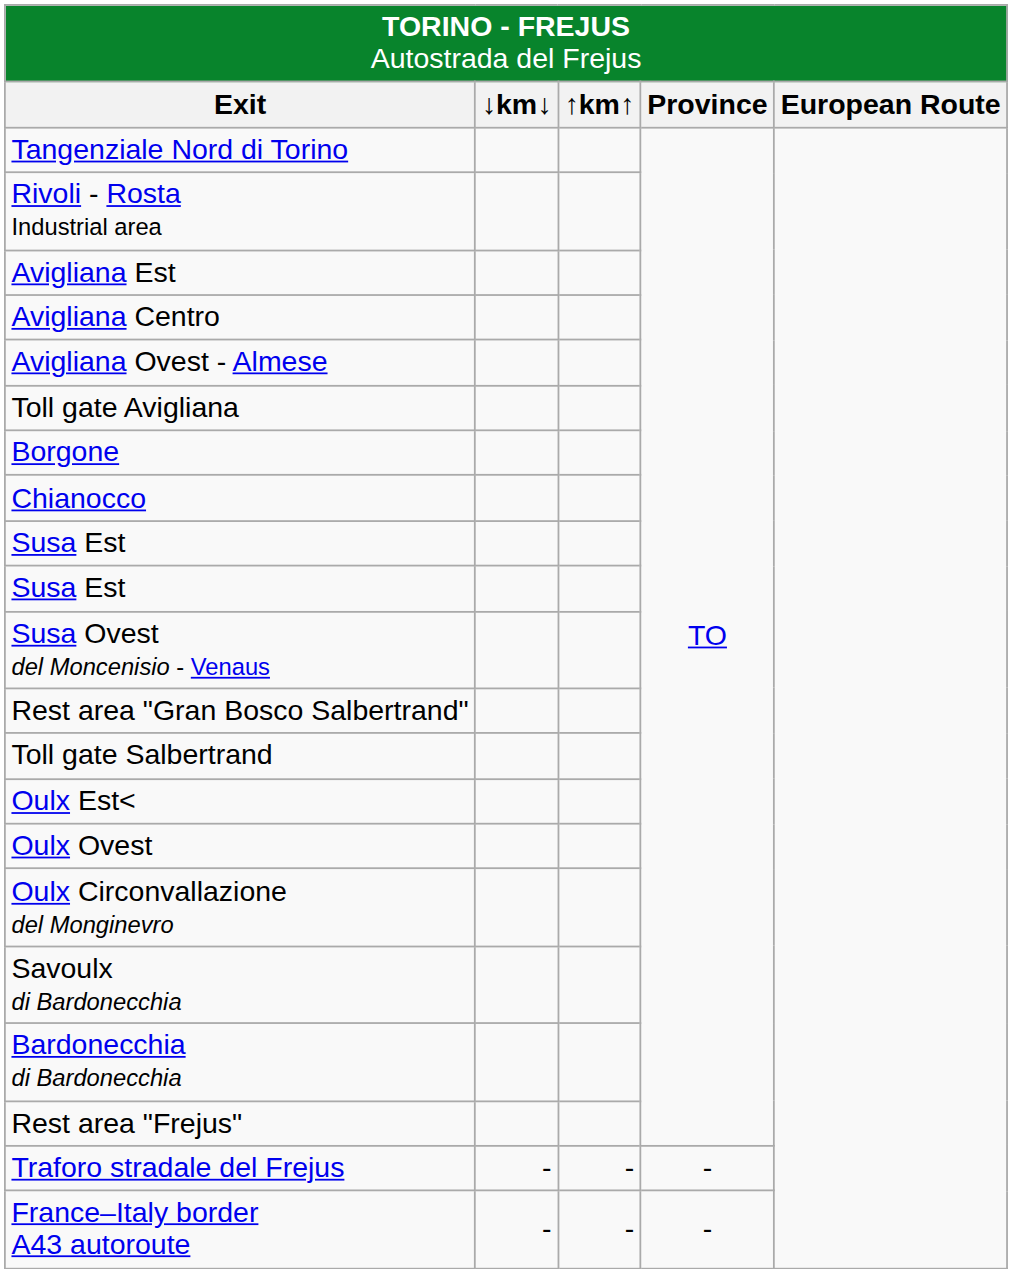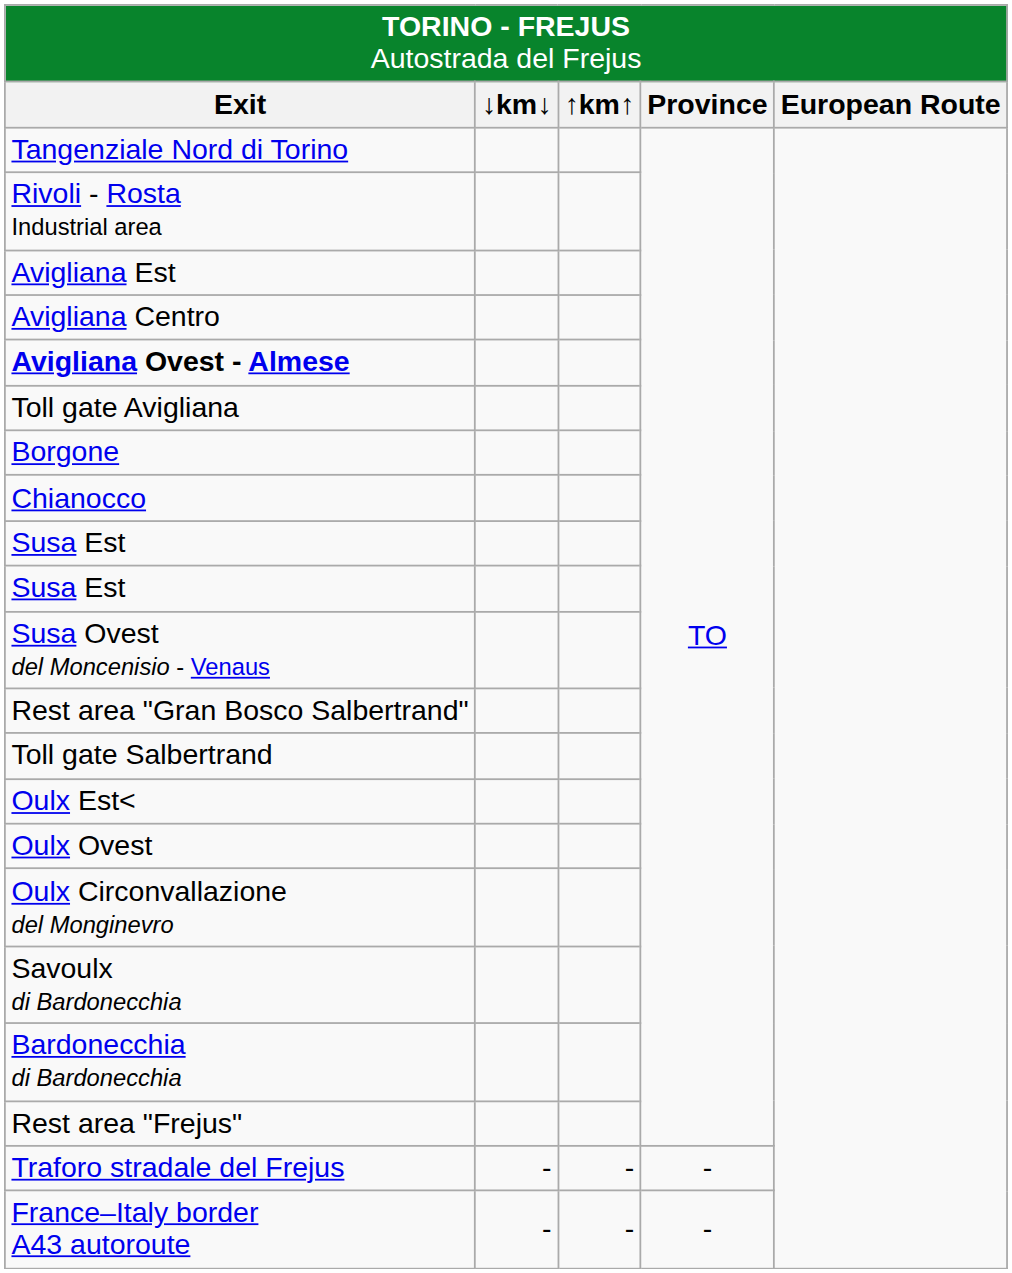(169, 362) normal -> (181, 362) bold
